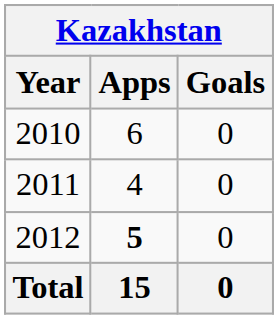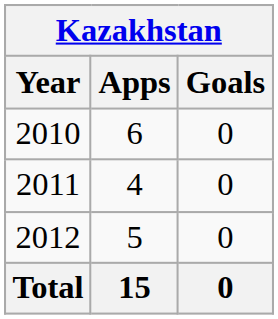(135, 236) bold -> (135, 236) normal
